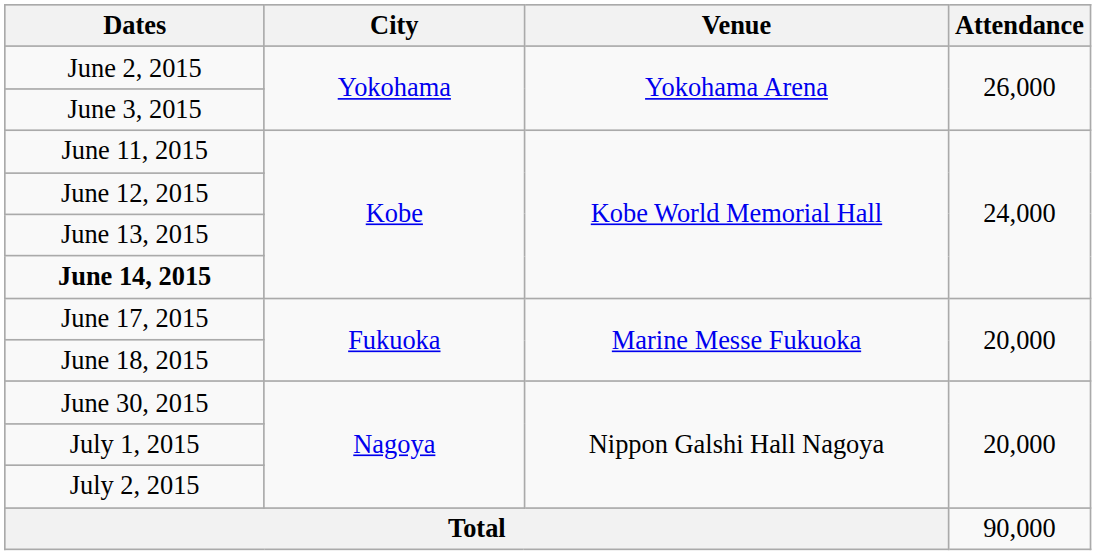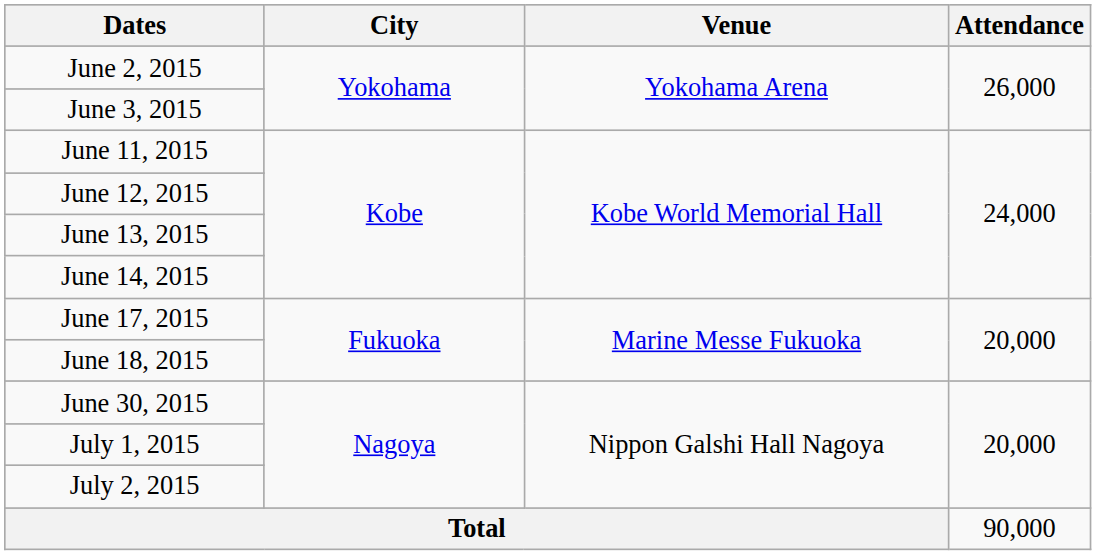(135, 276) bold -> (135, 276) normal
